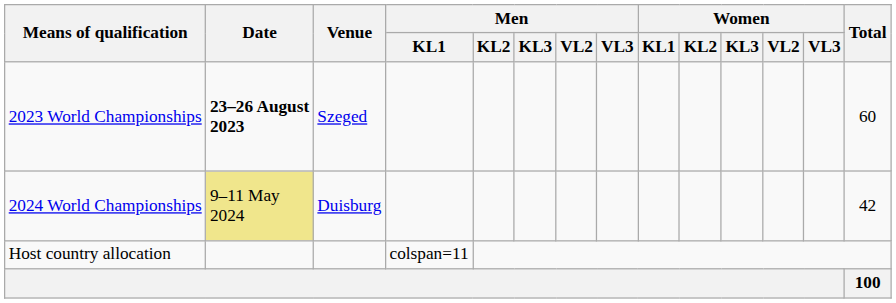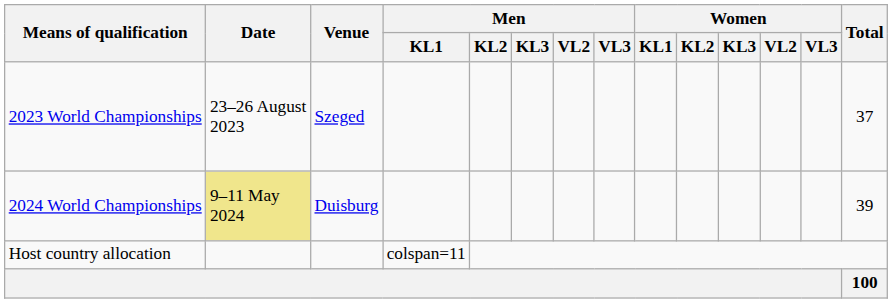(260, 115) bold -> (258, 115) normal
(868, 115) 60 -> (865, 115) 37
(868, 205) 42 -> (865, 205) 39
